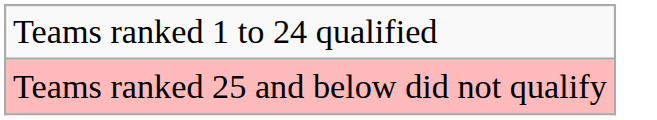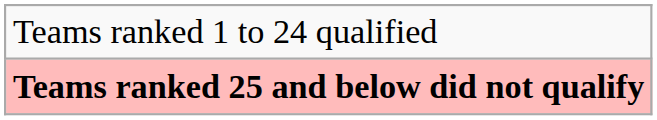(310, 85) normal -> (329, 85) bold
